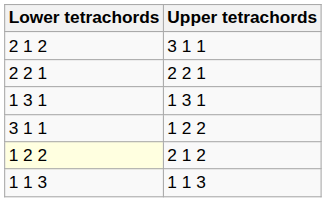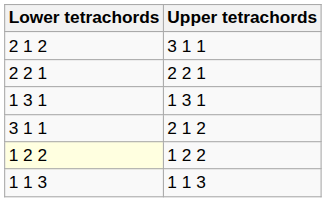(187, 127) 1 2 2 -> (187, 127) 2 1 2
(187, 155) 2 1 2 -> (187, 155) 1 2 2
